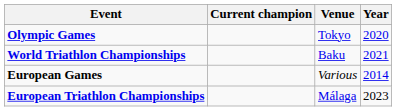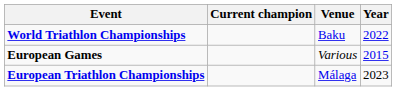- row: (51, 34)
(376, 55) 2021 -> (376, 34) 2022
(376, 75) 2014 -> (376, 55) 2015
